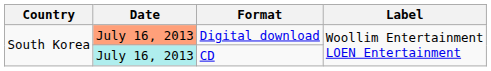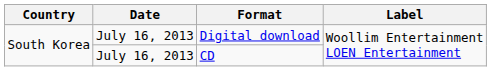(145, 35) lightsalmon background -> (145, 35) no background
(145, 55) paleturquoise background -> (145, 55) no background
